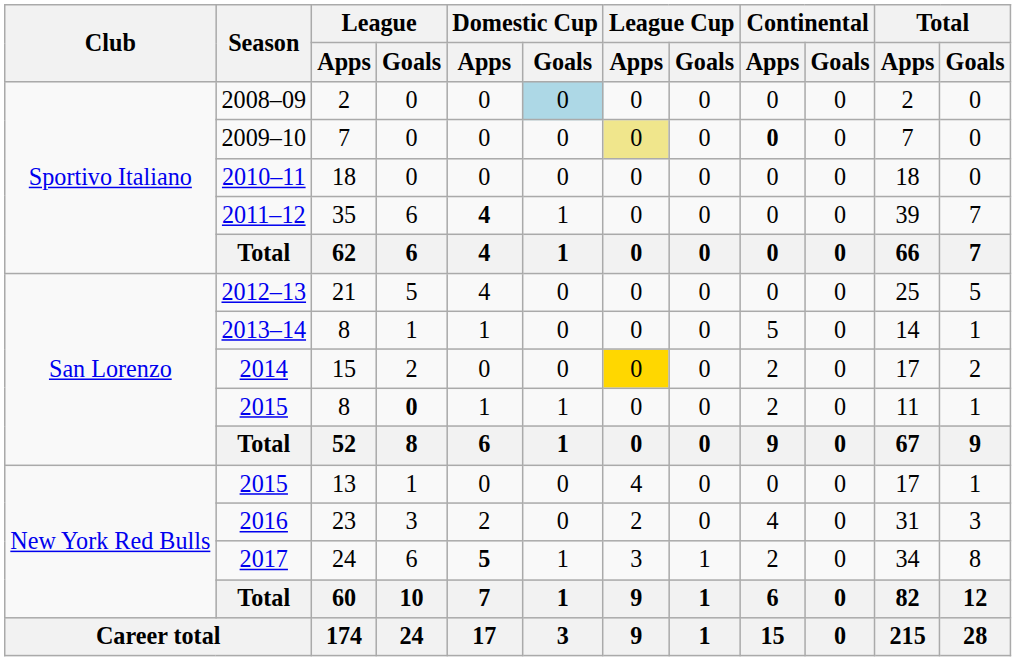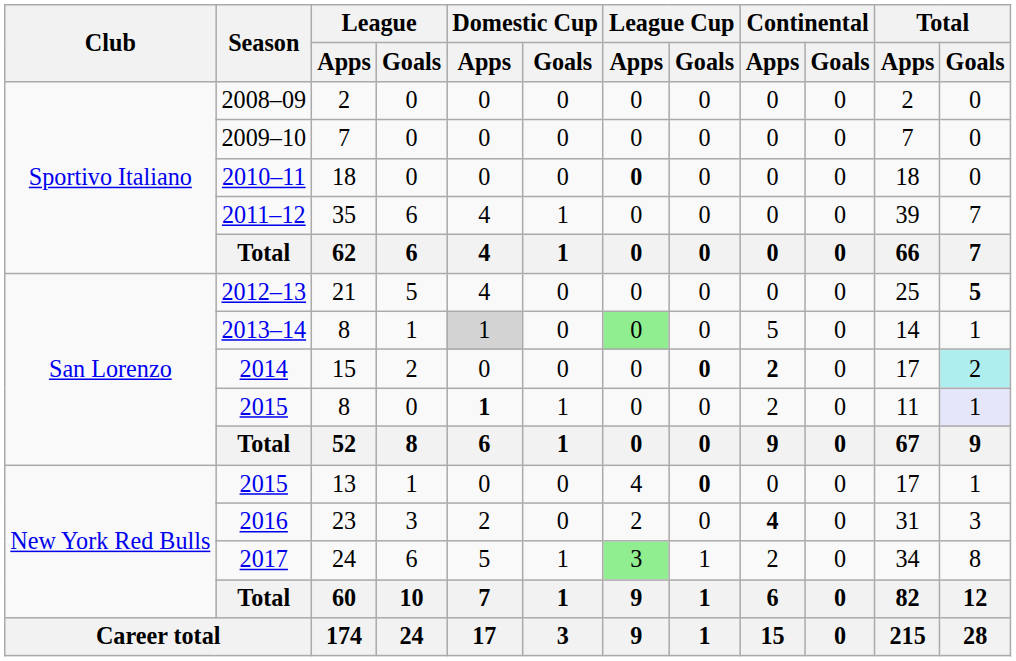(563, 100) lightblue background -> (563, 100) no background
(636, 138) khaki background -> (636, 138) no background
(773, 138) bold -> (773, 138) normal
(636, 176) normal -> (636, 176) bold
(484, 215) bold -> (484, 215) normal
(975, 291) normal -> (975, 291) bold
(484, 330) no background -> (484, 330) lightgrey background
(636, 330) no background -> (636, 330) lightgreen background
(636, 368) gold background -> (636, 368) no background
(705, 368) normal -> (705, 368) bold
(773, 368) normal -> (773, 368) bold
(975, 368) no background -> (975, 368) paleturquoise background
(412, 406) bold -> (412, 406) normal
(484, 406) normal -> (484, 406) bold
(975, 406) no background -> (975, 406) lavender background
(705, 483) normal -> (705, 483) bold
(773, 521) normal -> (773, 521) bold
(484, 560) bold -> (484, 560) normal
(636, 560) no background -> (636, 560) lightgreen background
